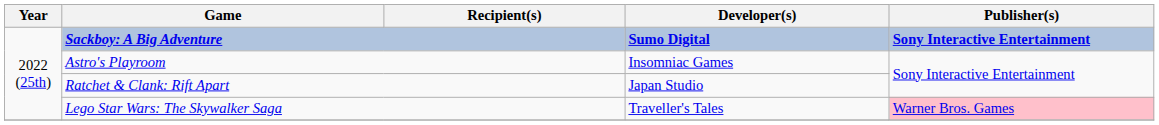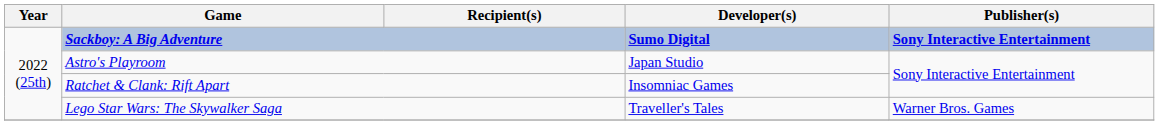(681, 62) Insomniac Games -> (666, 62) Japan Studio
(666, 85) Japan Studio -> (681, 85) Insomniac Games
(953, 108) pink background -> (953, 108) no background
